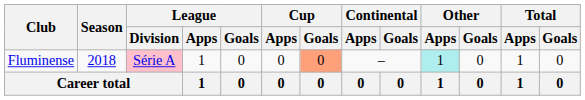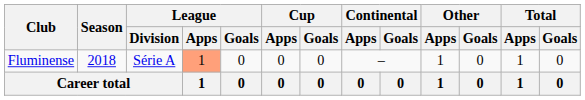(154, 60) pink background -> (154, 60) no background
(201, 60) no background -> (201, 60) lightsalmon background
(321, 60) lightsalmon background -> (321, 60) no background
(440, 60) paleturquoise background -> (440, 60) no background
